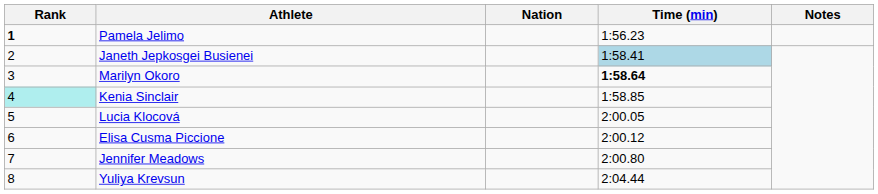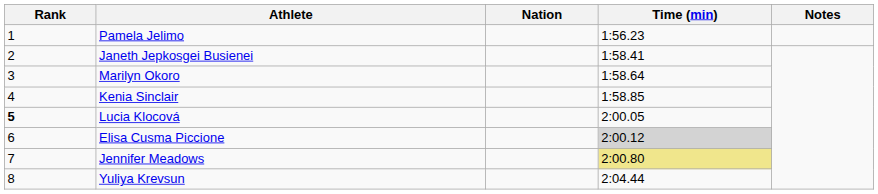(11, 35) bold -> (11, 35) normal
(623, 55) lightblue background -> (623, 55) no background
(623, 76) bold -> (623, 76) normal
(11, 96) paleturquoise background -> (11, 96) no background
(11, 117) normal -> (11, 117) bold
(623, 138) no background -> (623, 138) lightgrey background
(623, 158) no background -> (623, 158) khaki background
